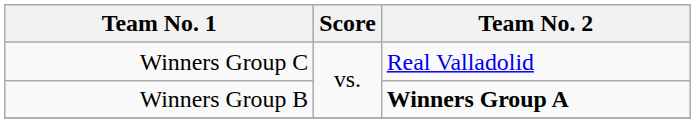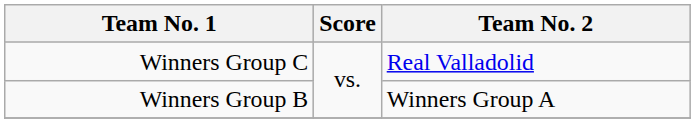(478, 99) bold -> (471, 99) normal
